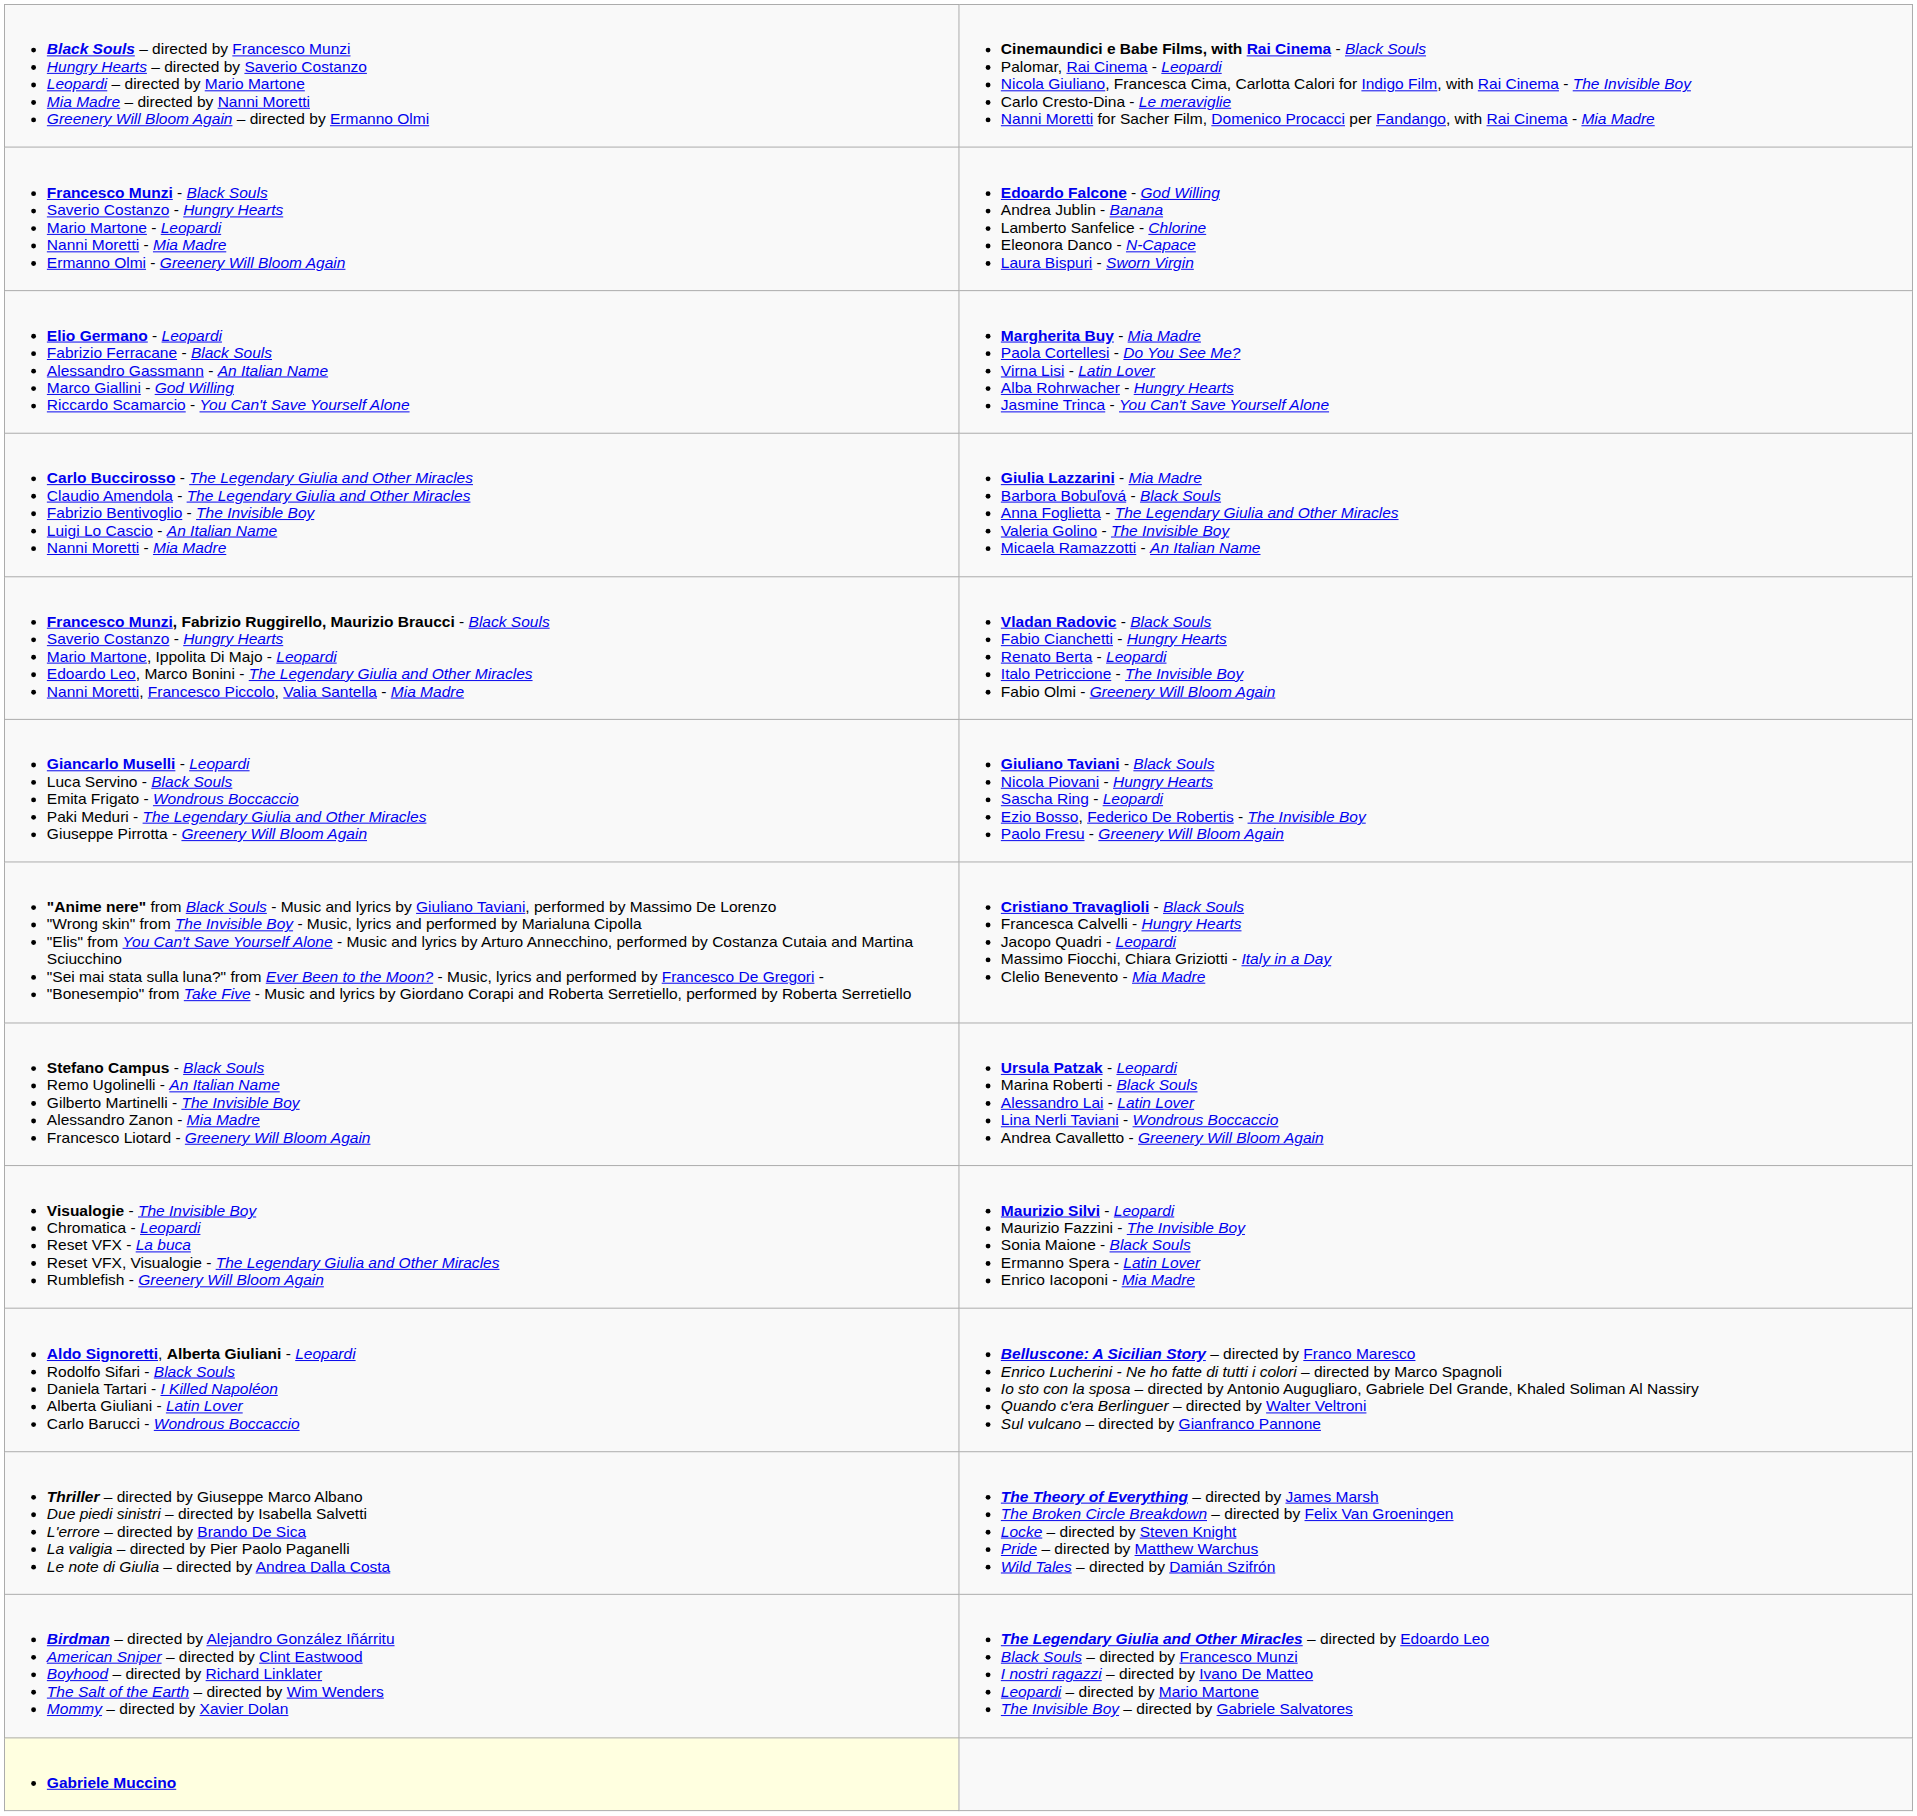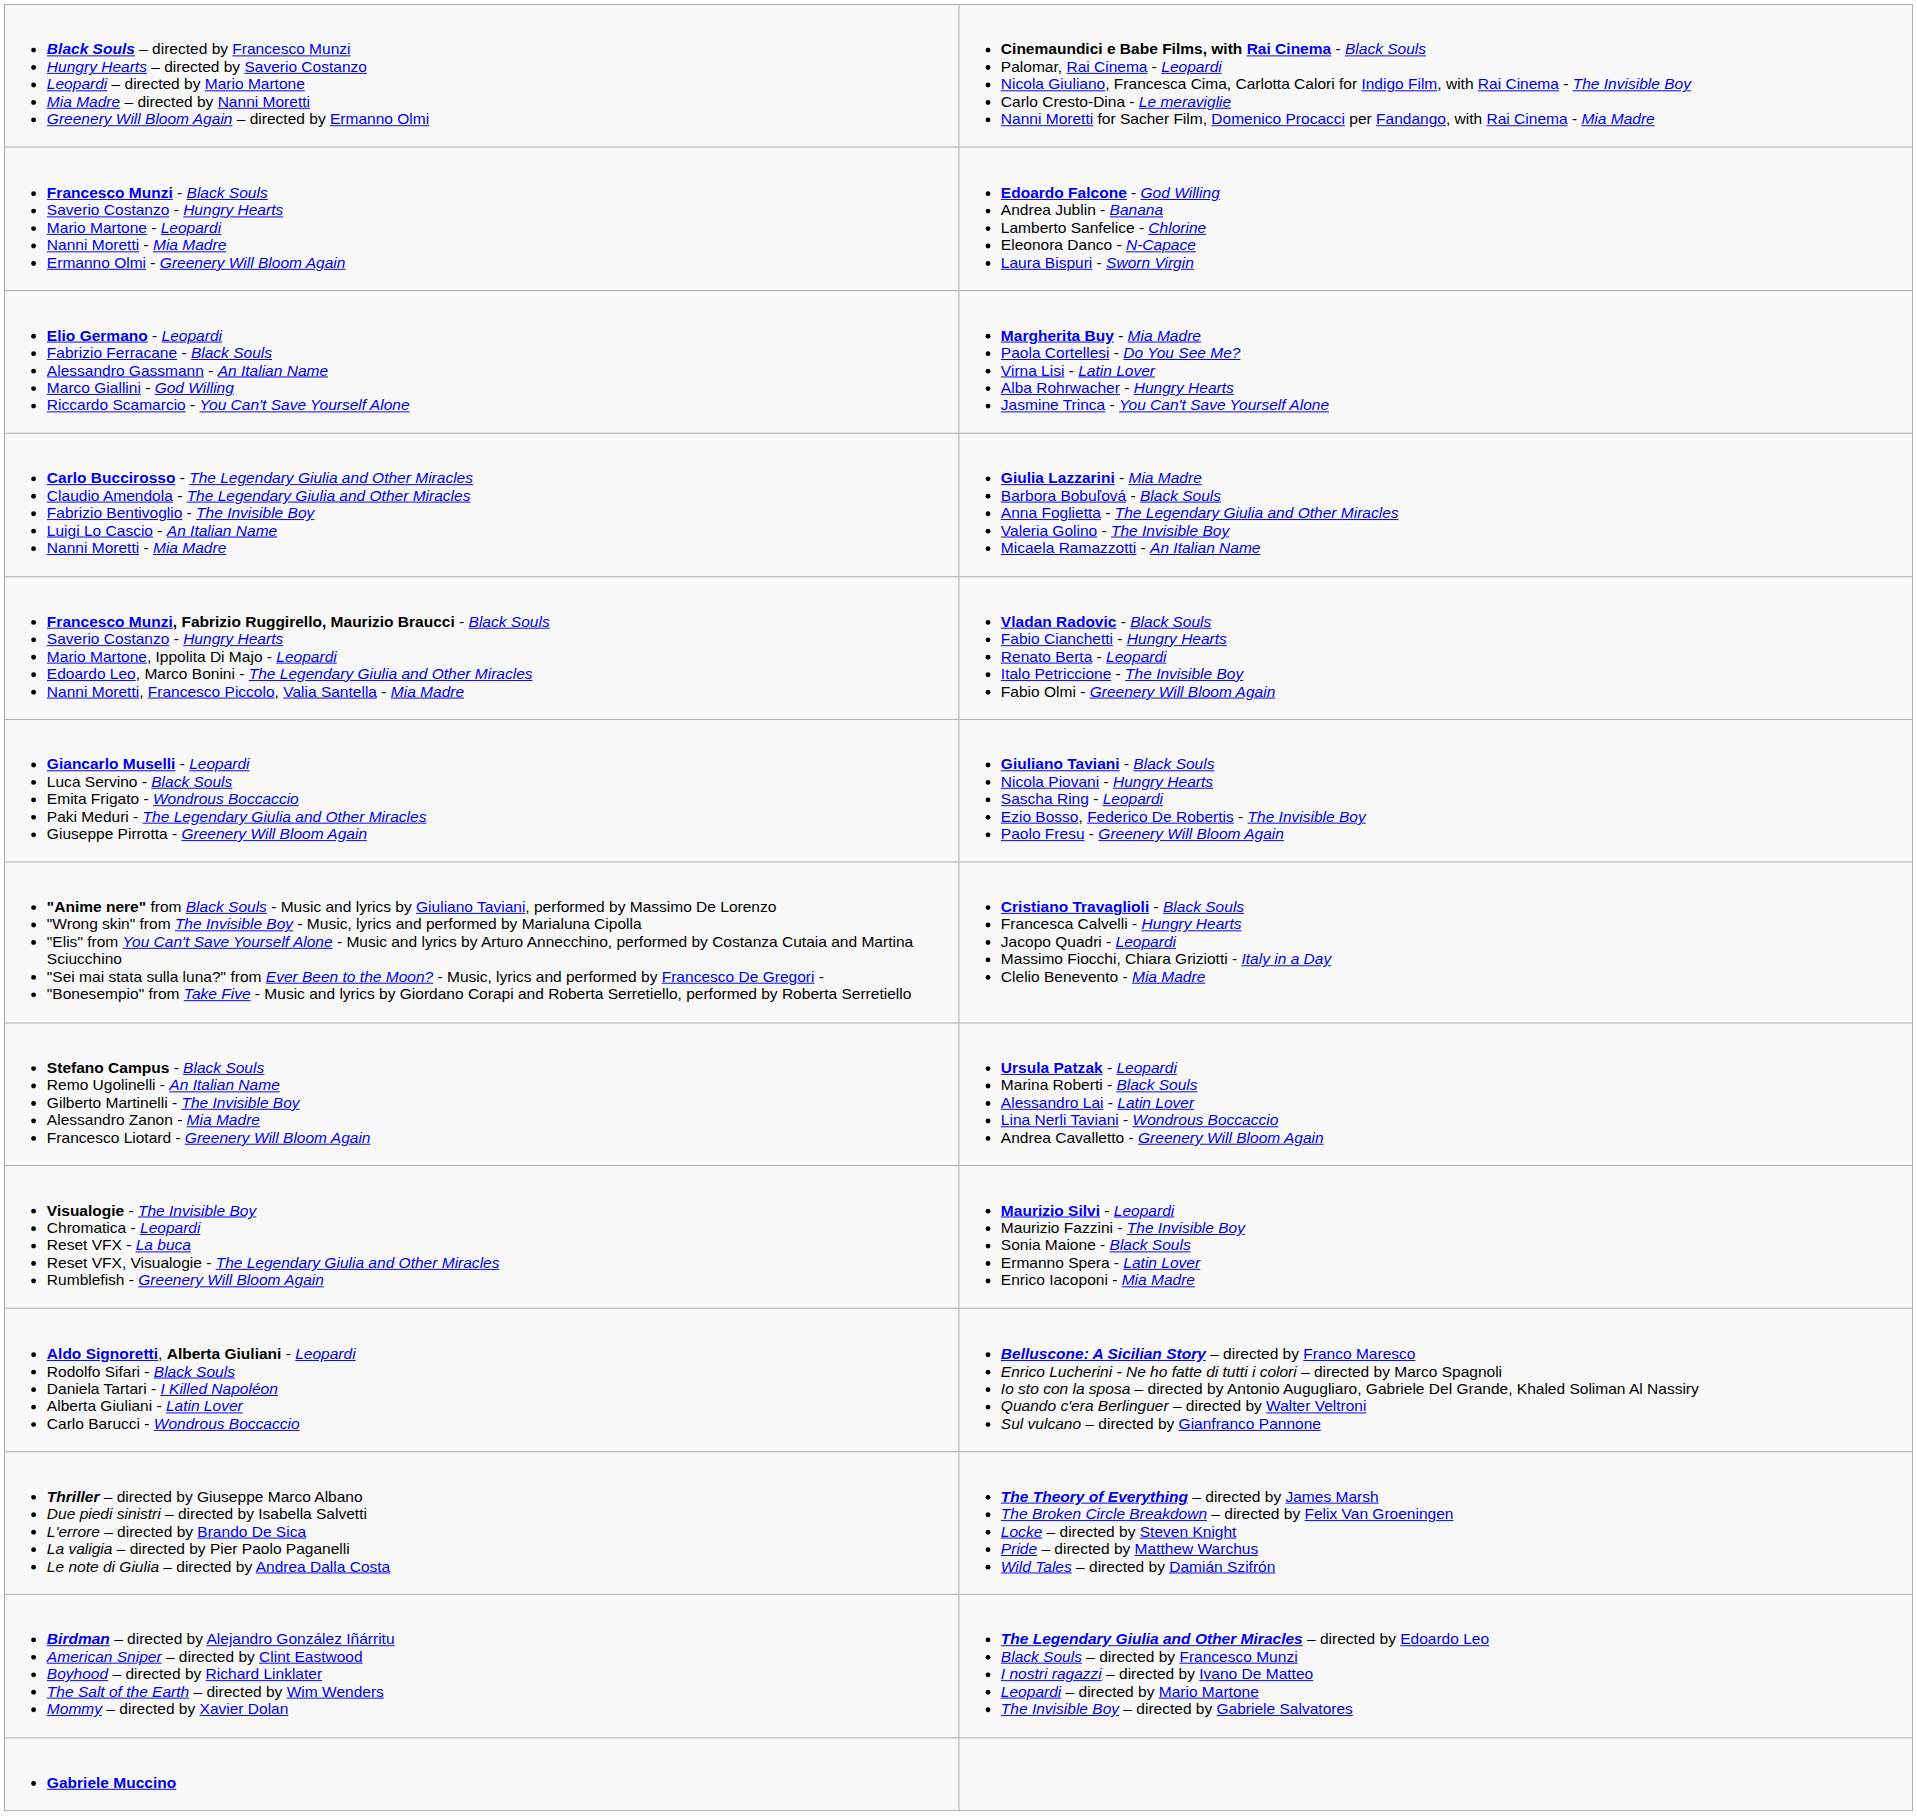(481, 1783) lightyellow background -> (481, 1783) no background
